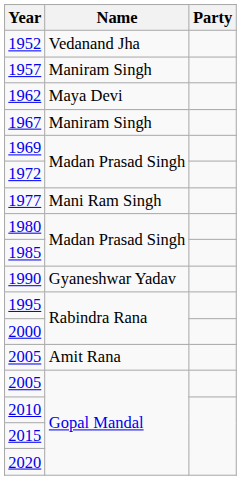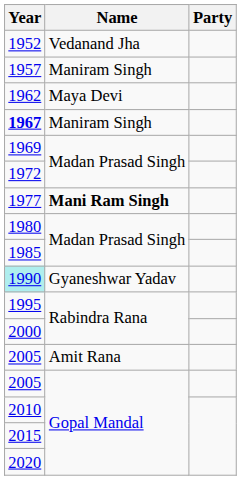(25, 122) normal -> (25, 122) bold
(105, 200) normal -> (109, 200) bold
(25, 278) no background -> (25, 278) paleturquoise background
